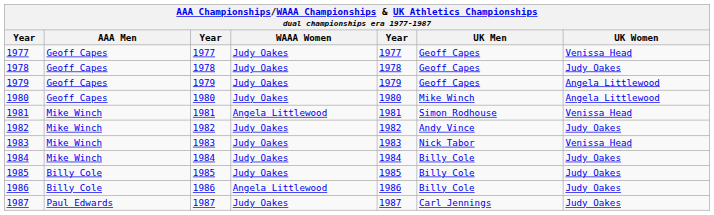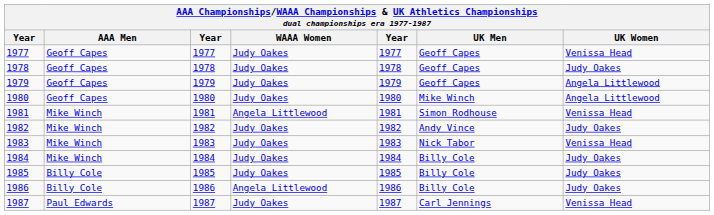(593, 203) Judy Oakes -> (599, 203) Venissa Head
